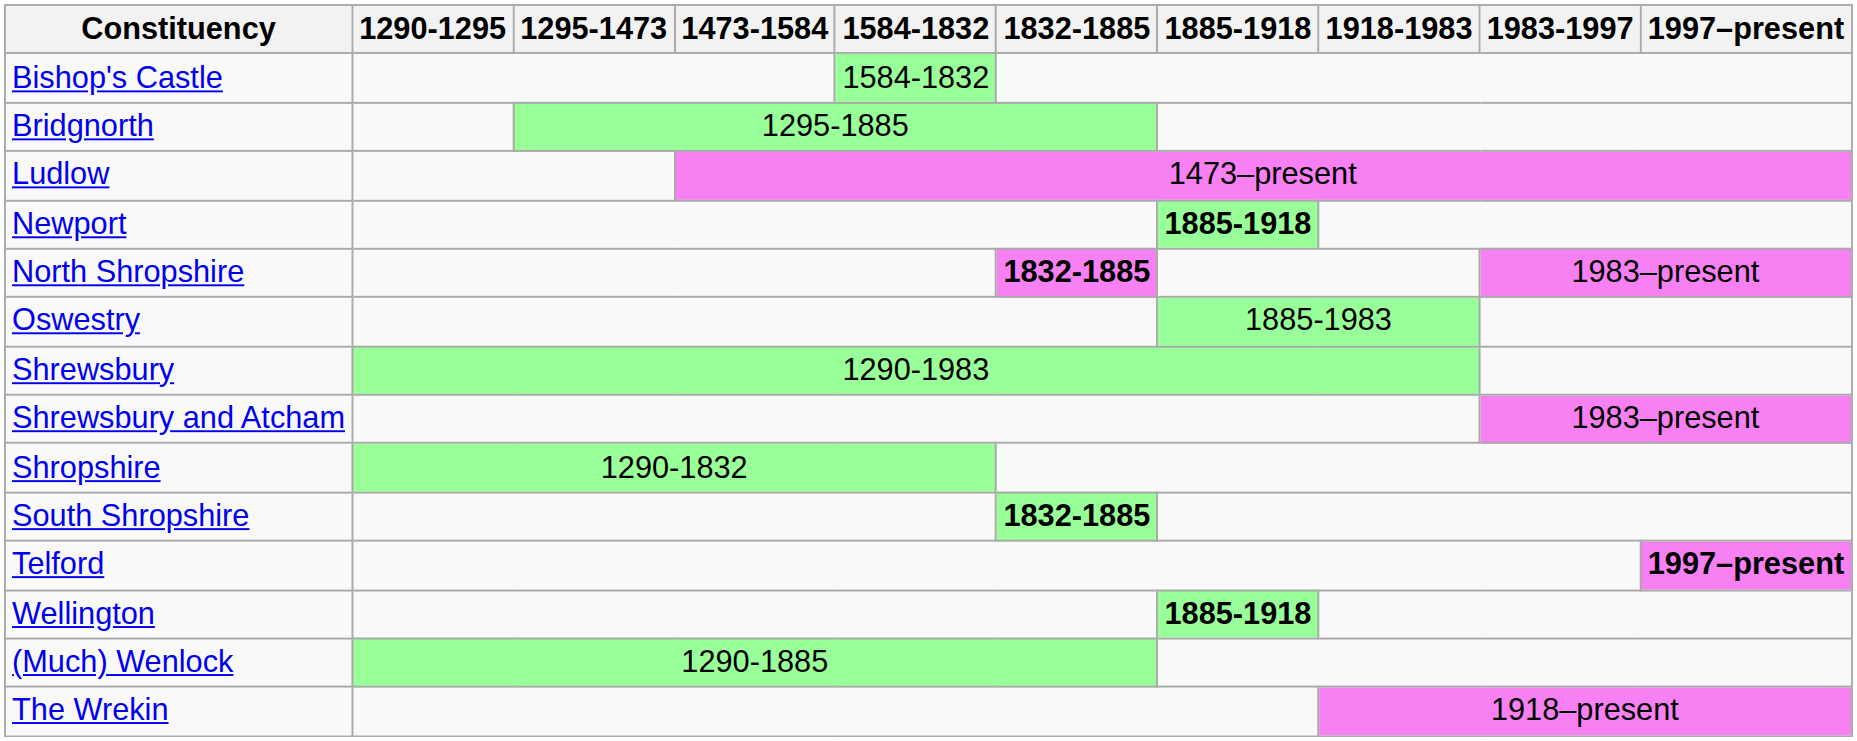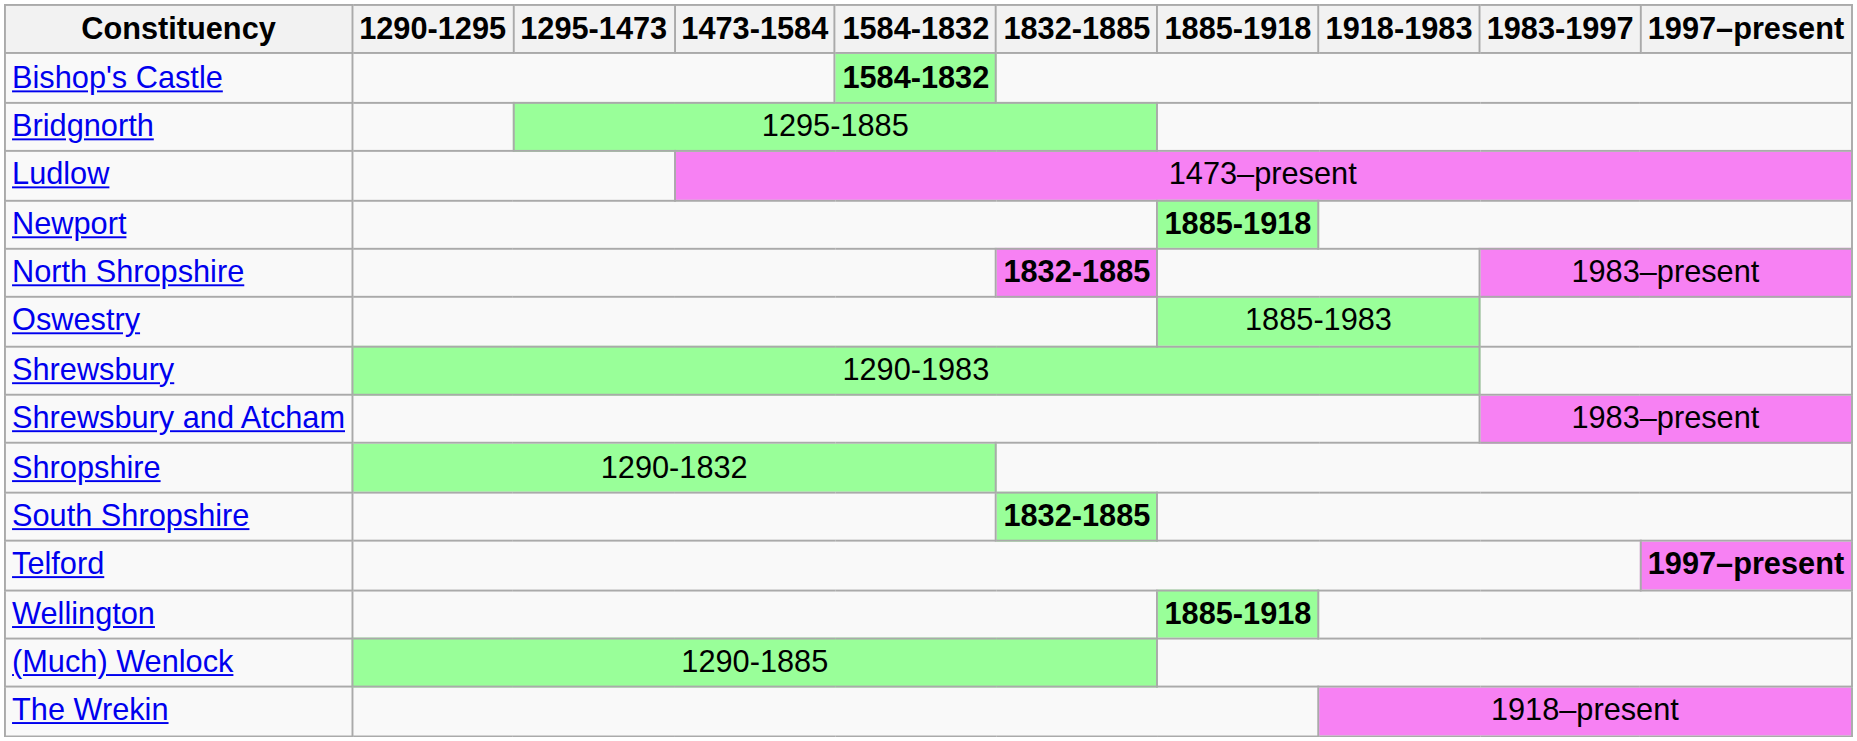(916, 77) normal -> (916, 77) bold
